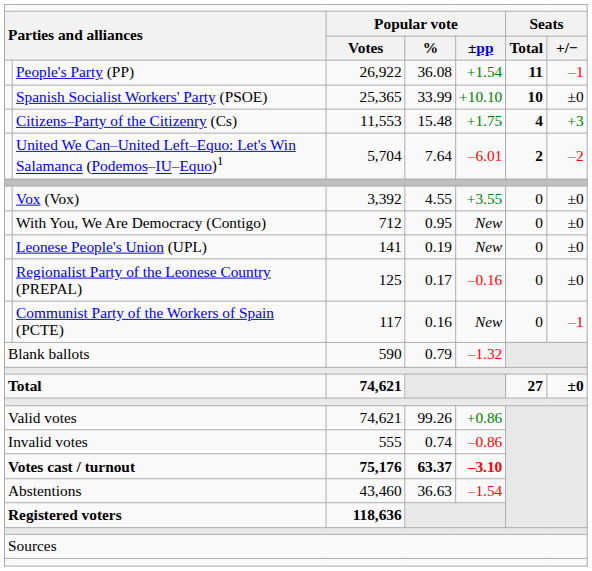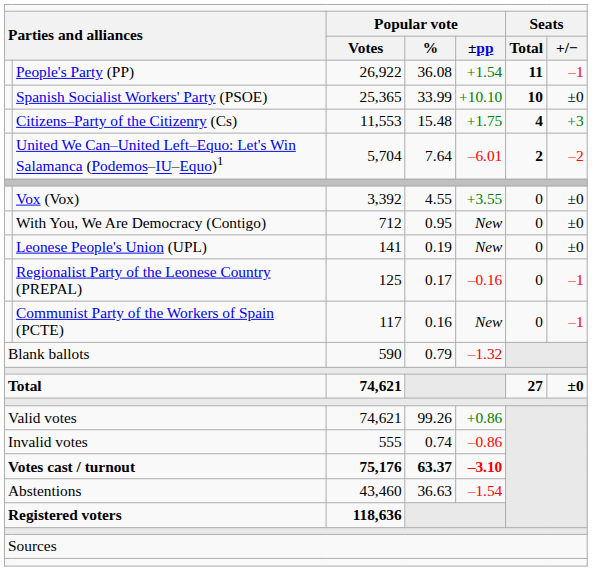(576, 280) ±0 -> (576, 280) –1
